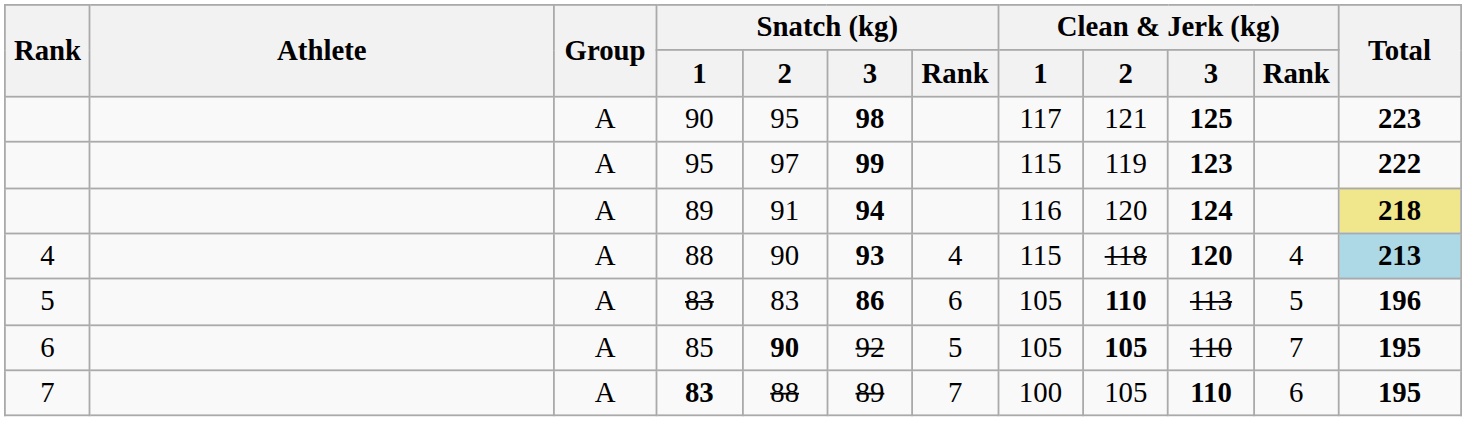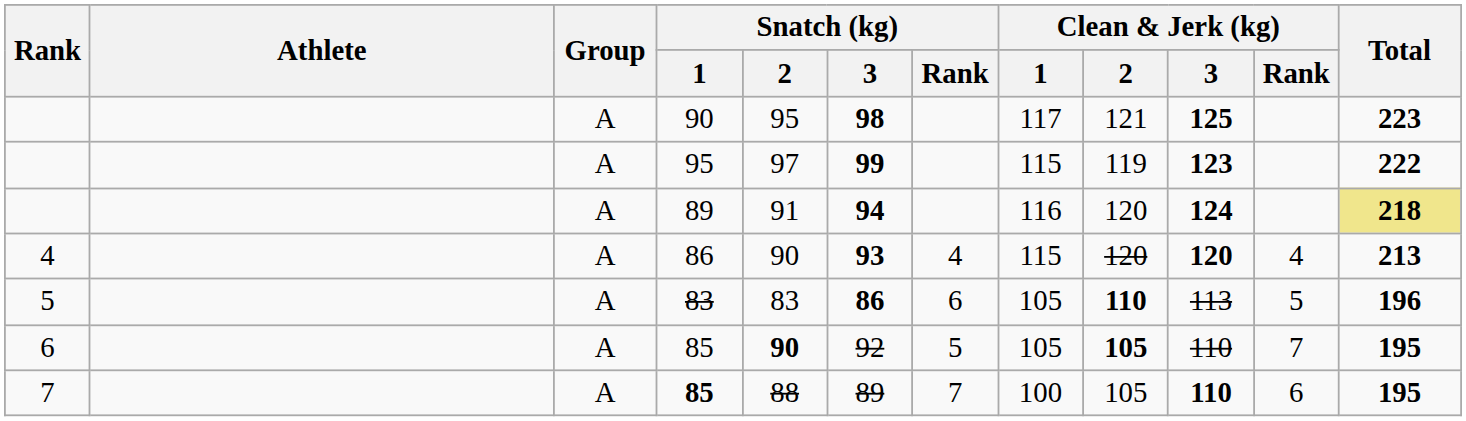(699, 255) 88 -> (699, 255) 86
(1126, 255) 118 -> (1126, 255) 120
(1400, 255) lightblue background -> (1400, 255) no background
(699, 392) 83 -> (699, 392) 85
